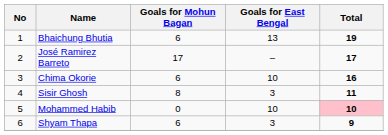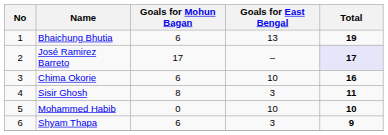(351, 58) no background -> (351, 58) lavender background
(351, 108) pink background -> (351, 108) no background
